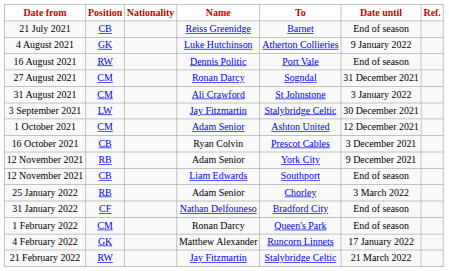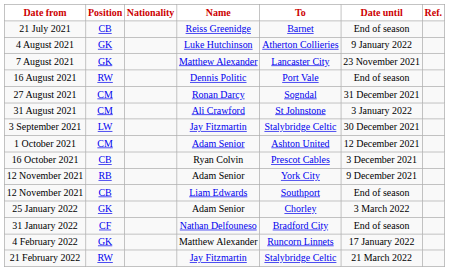+ row: (45, 62)
(105, 193) RB -> (105, 209) GK
- row: (45, 226)
